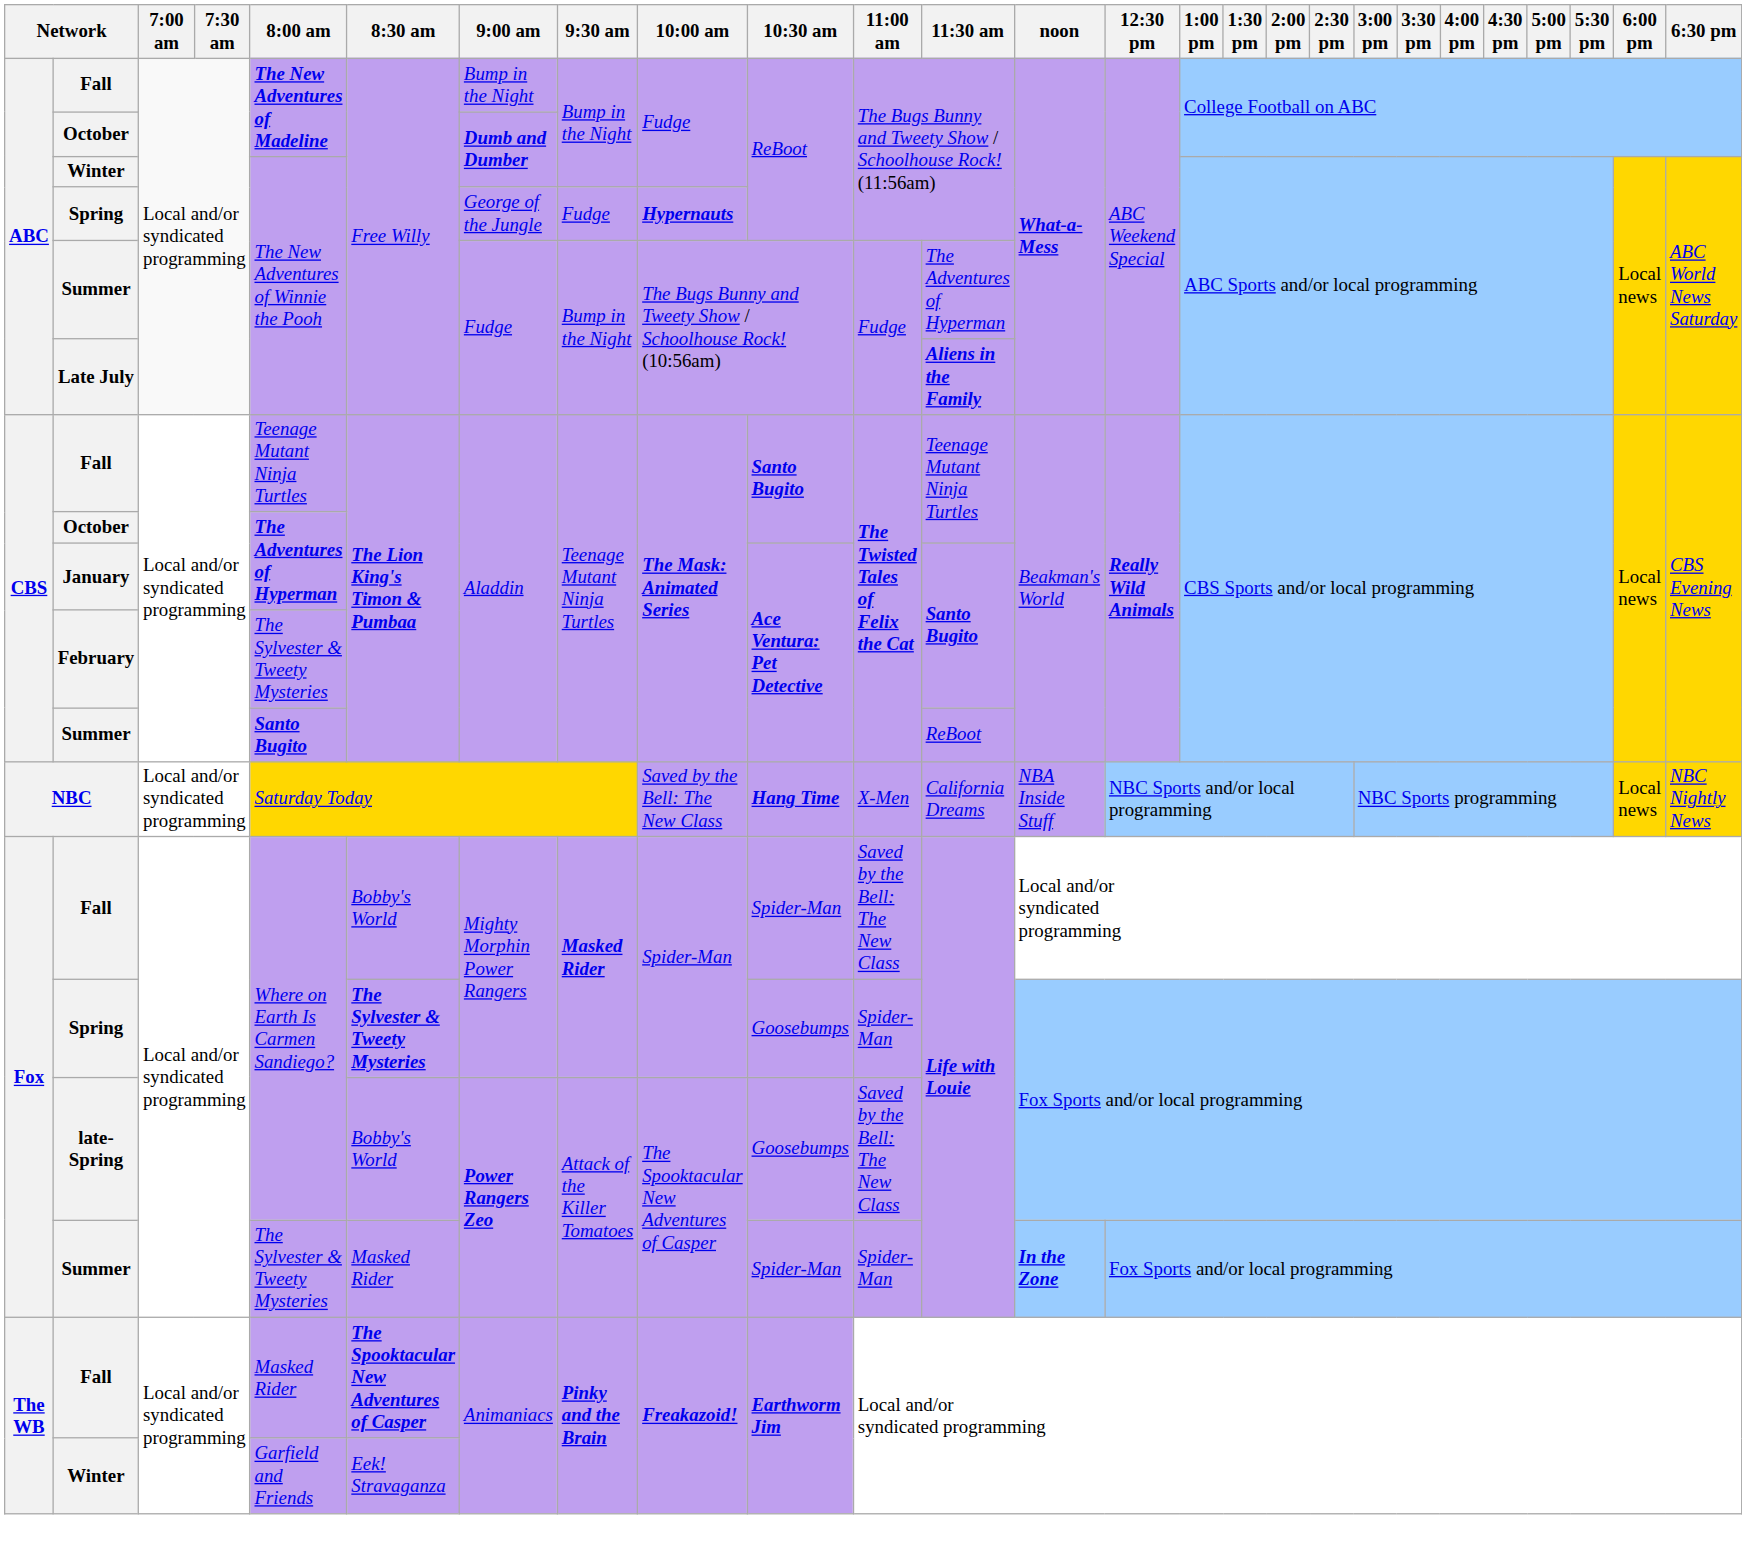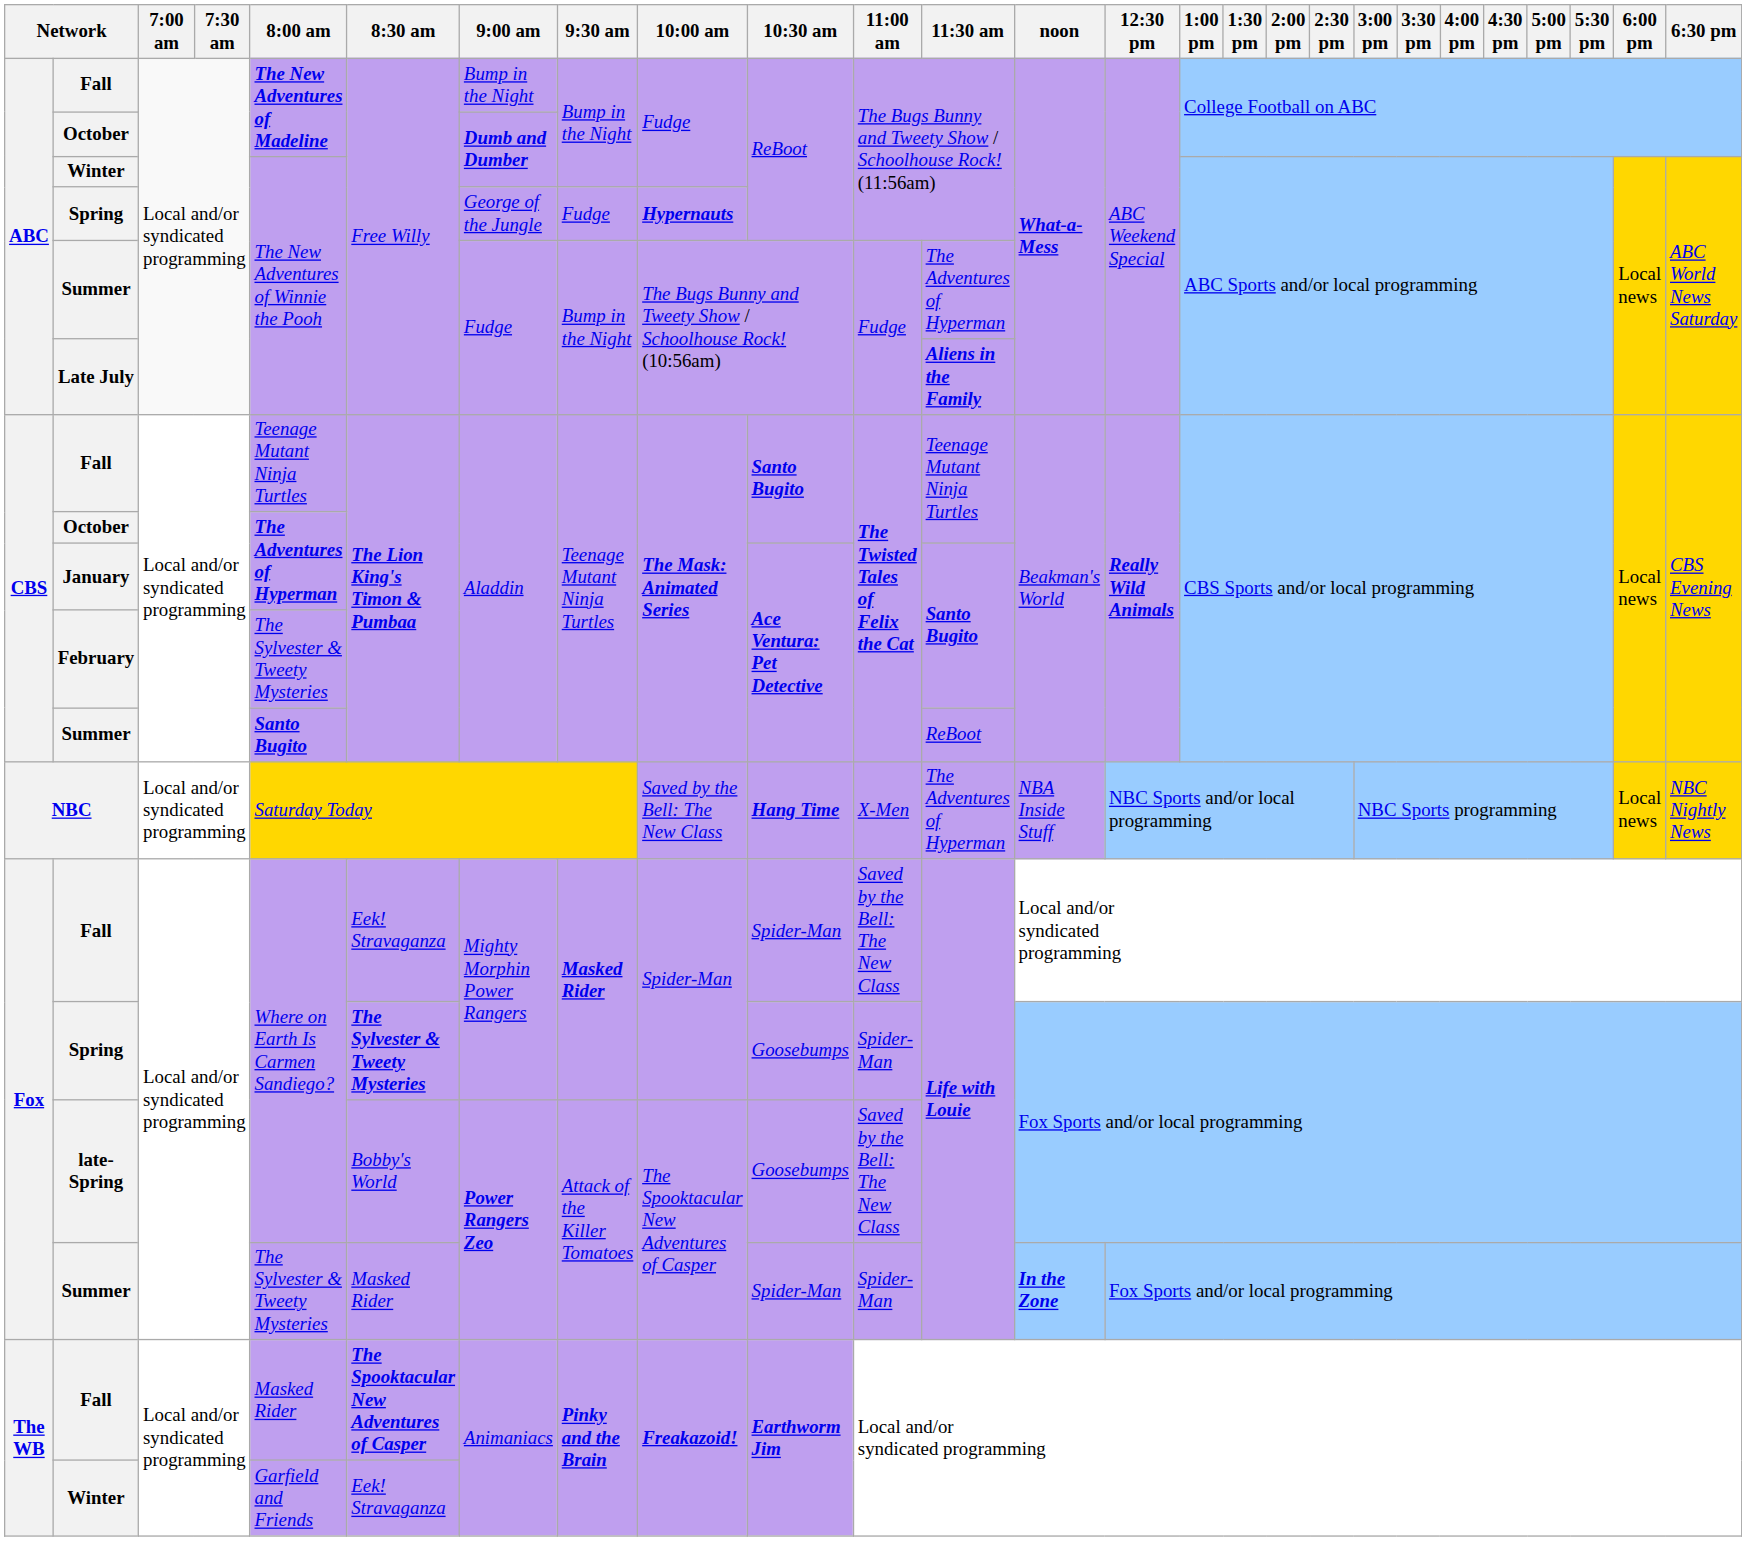(965, 799) California Dreams -> (968, 810) The Adventures of Hyperman
(381, 908) Bobby's World -> (398, 930) Eek! Stravaganza
